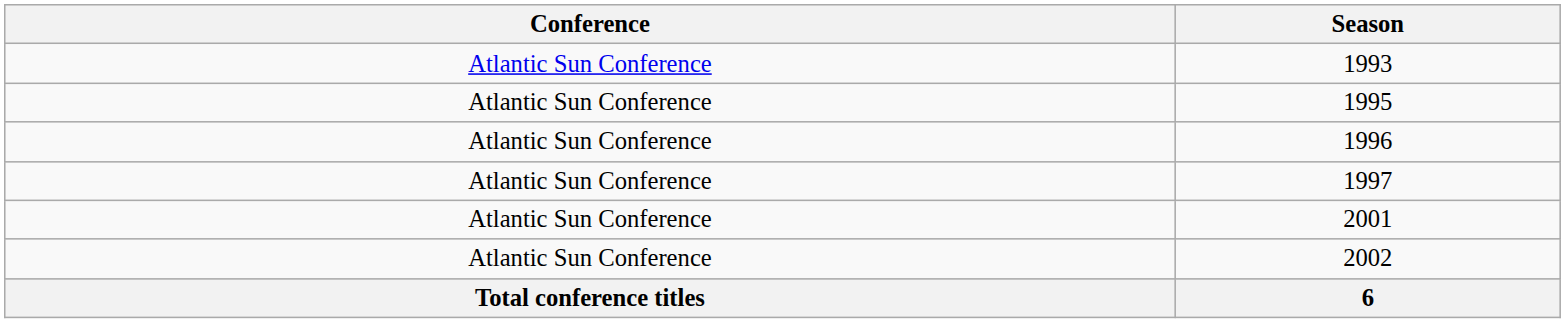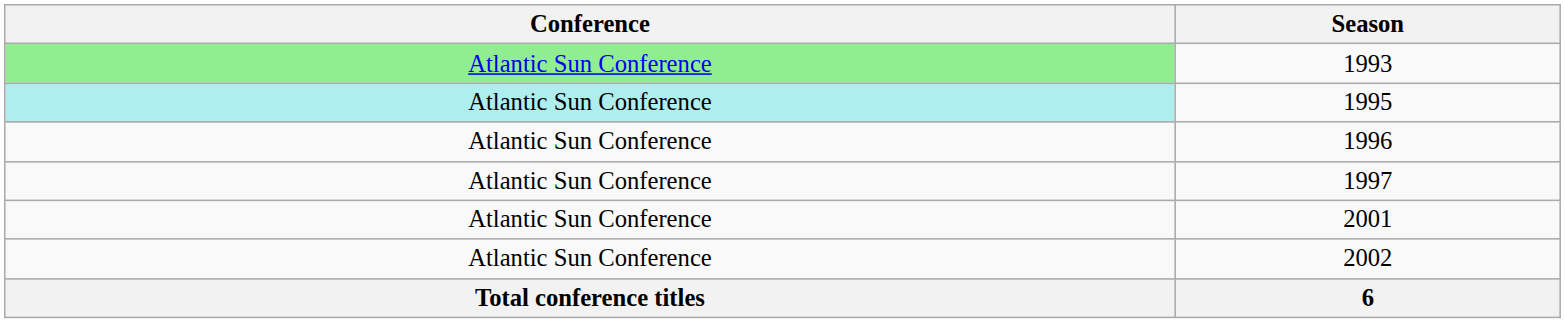(590, 63) no background -> (590, 63) lightgreen background
(590, 102) no background -> (590, 102) paleturquoise background
